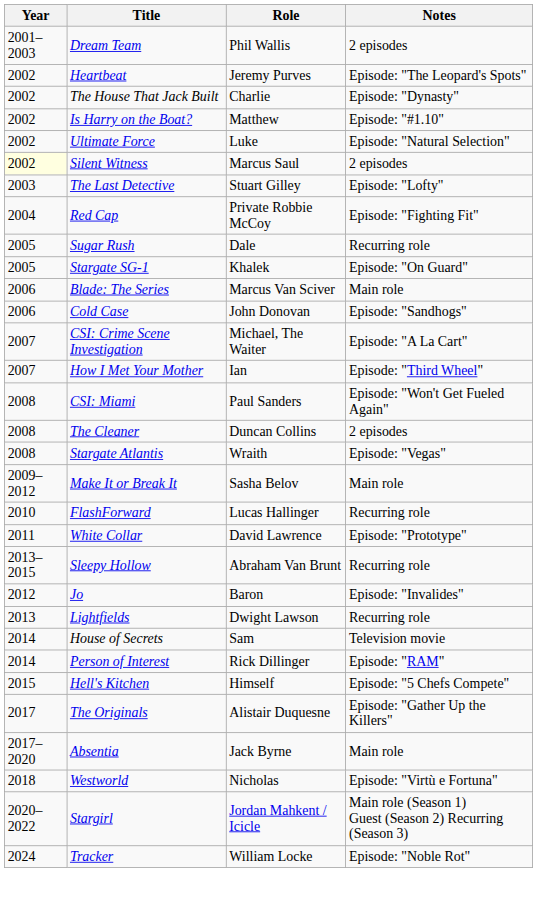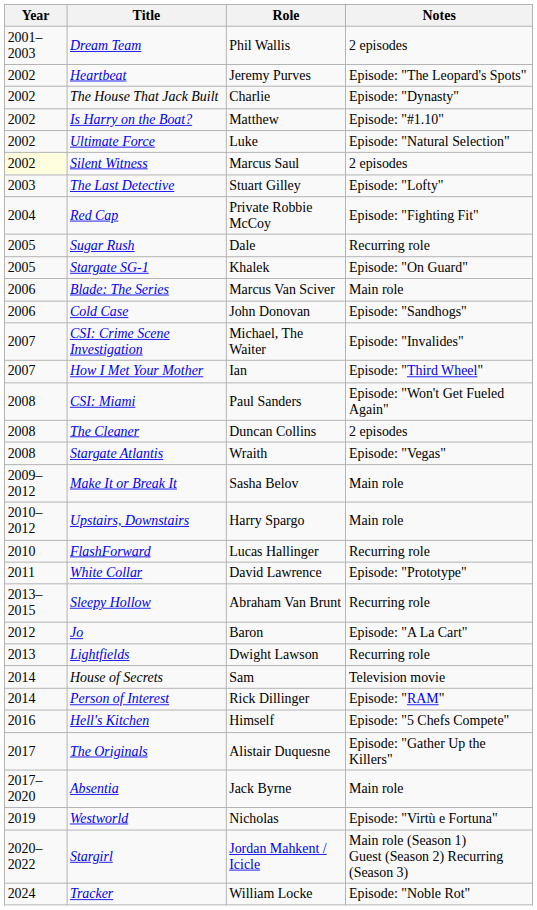(408, 341) Episode: "A La Cart" -> (406, 341) Episode: "Invalides"
+ row: (130, 521)
(406, 595) Episode: "Invalides" -> (408, 632) Episode: "A La Cart"
(22, 683) 2015 -> (22, 721) 2016
(22, 781) 2018 -> (22, 818) 2019
